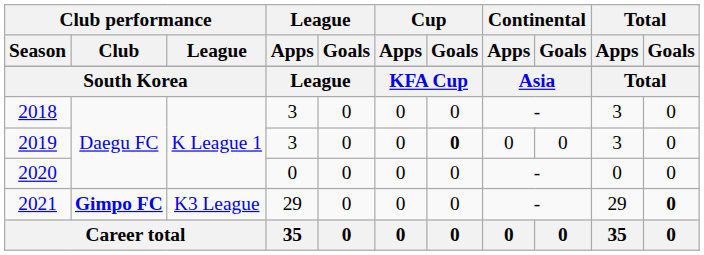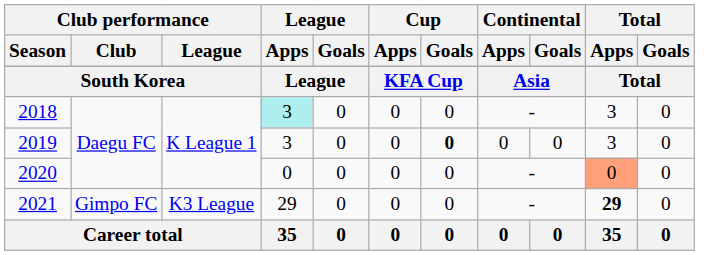(292, 111) no background -> (287, 111) paleturquoise background
(617, 173) no background -> (612, 173) lightsalmon background
(119, 204) bold -> (116, 204) normal
(617, 204) normal -> (612, 204) bold
(671, 204) bold -> (666, 204) normal
